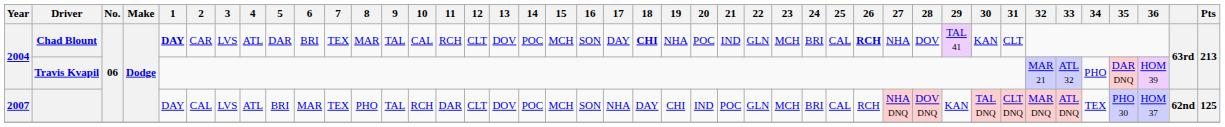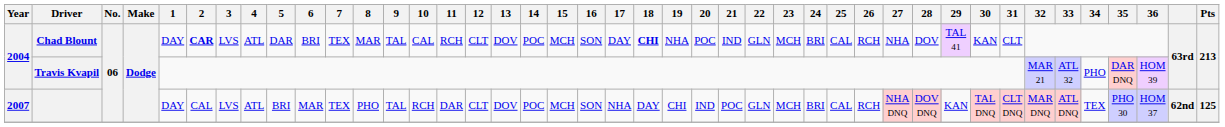(173, 40) bold -> (173, 40) normal
(201, 40) normal -> (201, 40) bold
(869, 40) bold -> (869, 40) normal
